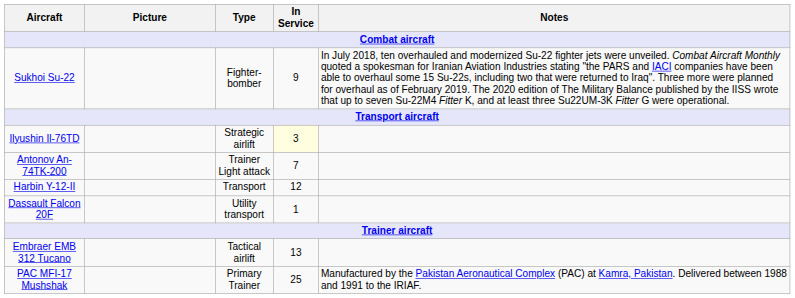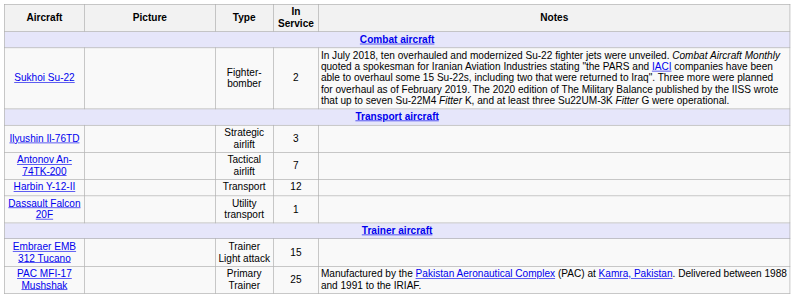(296, 78) 9 -> (296, 78) 2
(296, 138) lightyellow background -> (296, 138) no background
(244, 166) Trainer Light attack -> (244, 166) Tactical airlift
(244, 252) Tactical airlift -> (244, 252) Trainer Light attack
(296, 252) 13 -> (296, 252) 15
